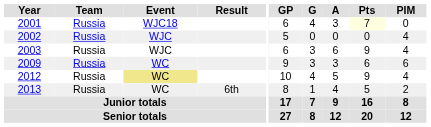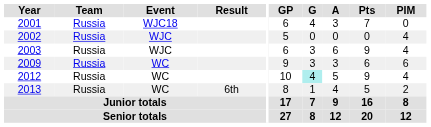(367, 23) lightyellow background -> (367, 23) no background
(160, 76) khaki background -> (160, 76) no background
(312, 76) no background -> (312, 76) paleturquoise background
